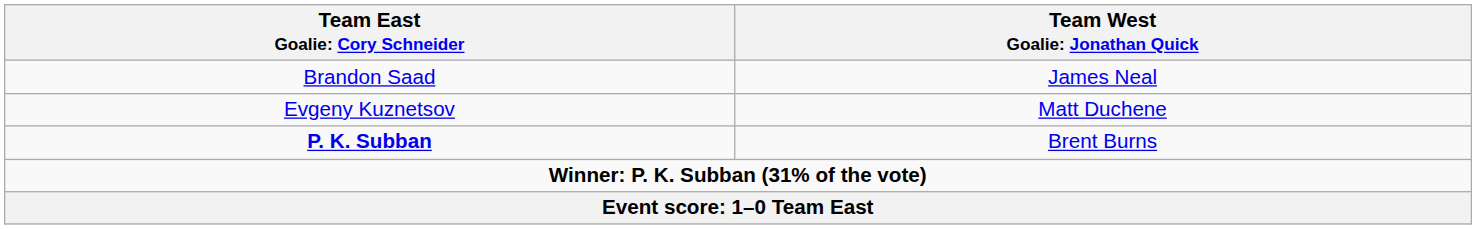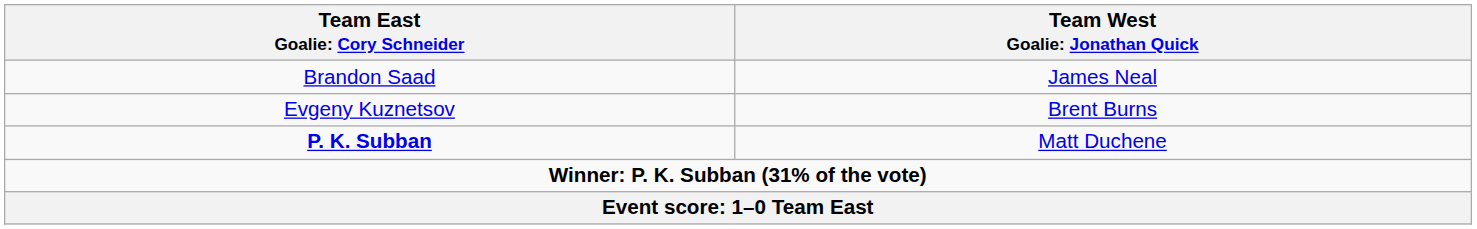(1103, 109) Matt Duchene -> (1103, 109) Brent Burns
(1103, 142) Brent Burns -> (1103, 142) Matt Duchene
